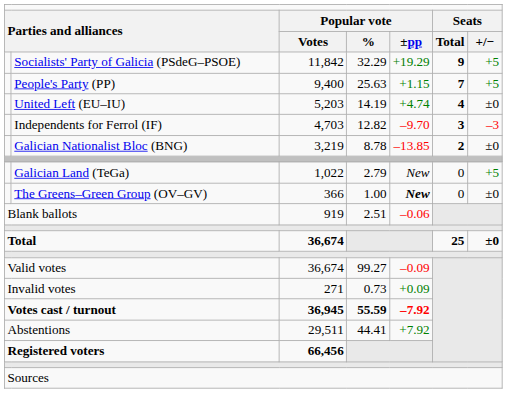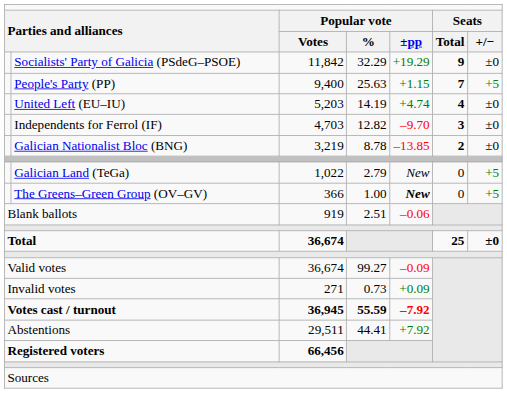(492, 62) +5 -> (492, 62) ±0
(493, 124) –3 -> (492, 124) ±0
(492, 193) ±0 -> (492, 193) +5
